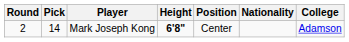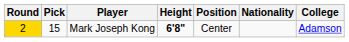(23, 28) no background -> (23, 28) gold background
(54, 28) 14 -> (54, 28) 15
